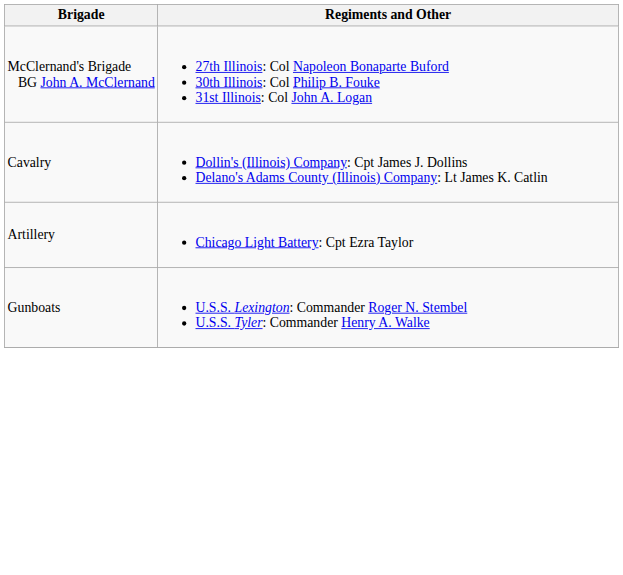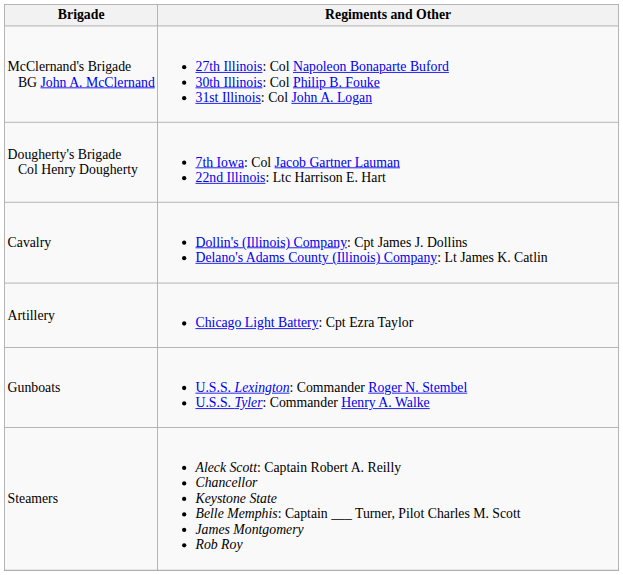+ row: (73, 162)
+ row: (33, 498)
